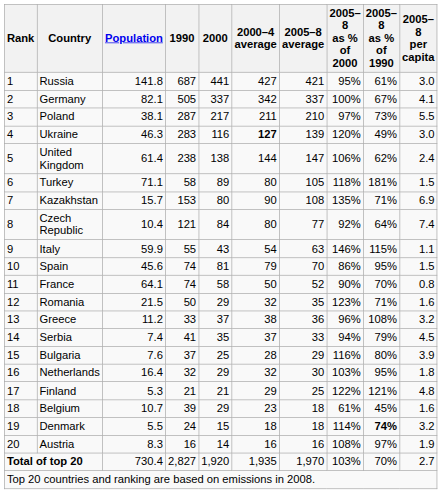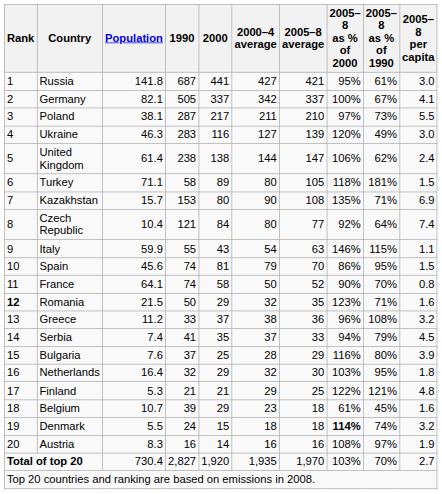(267, 134) bold -> (267, 134) normal
(13, 302) normal -> (13, 302) bold
(347, 426) normal -> (347, 426) bold
(386, 426) bold -> (386, 426) normal
